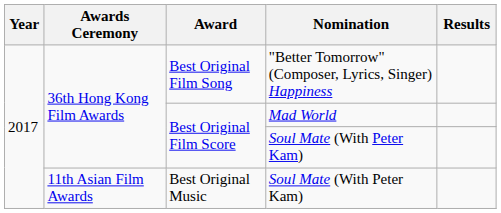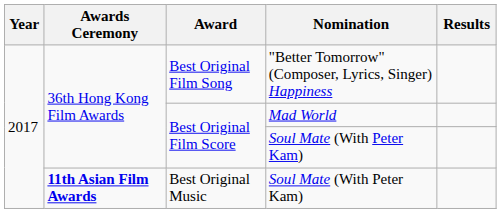(96, 187) normal -> (98, 187) bold
